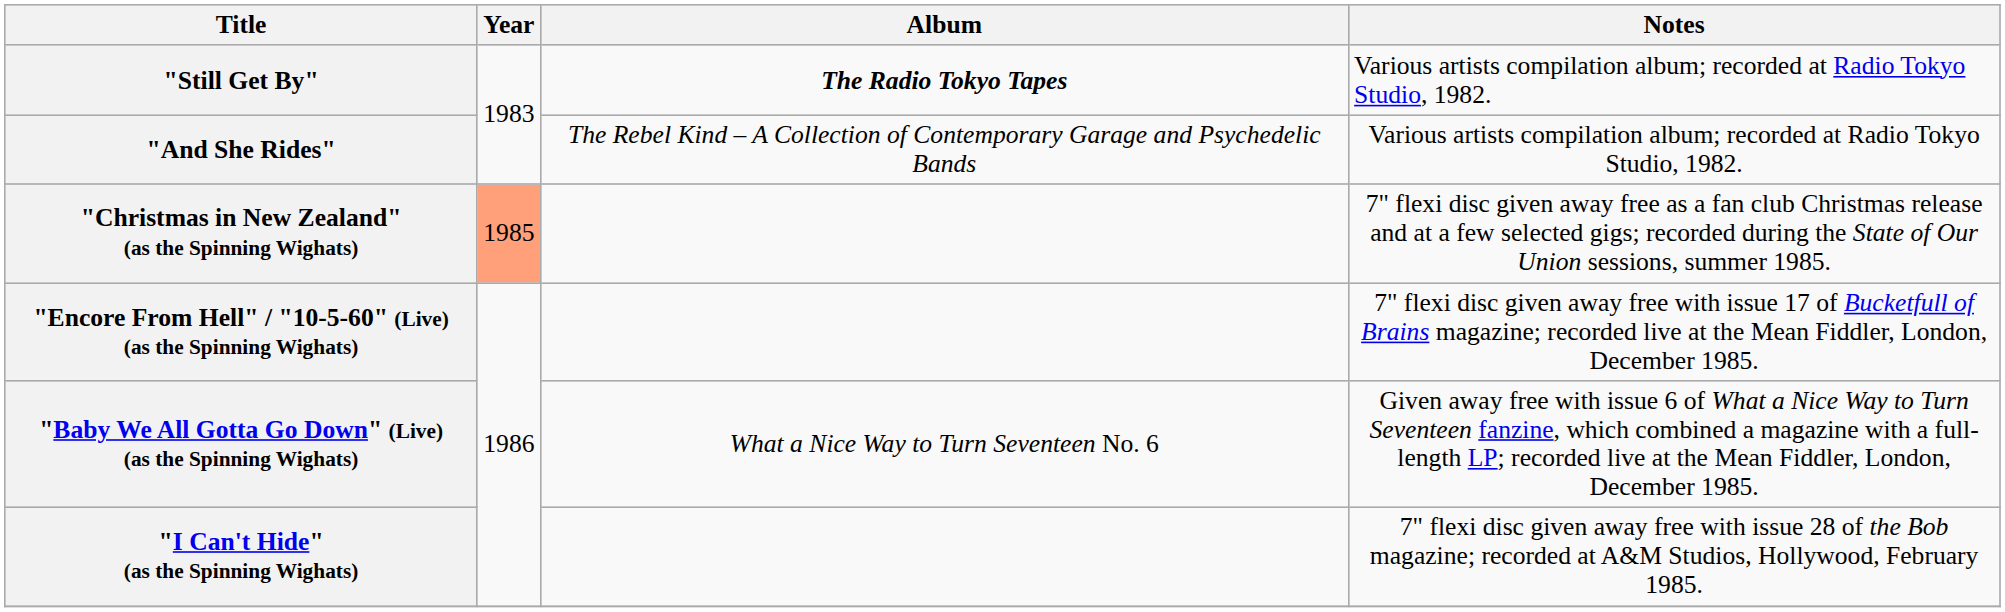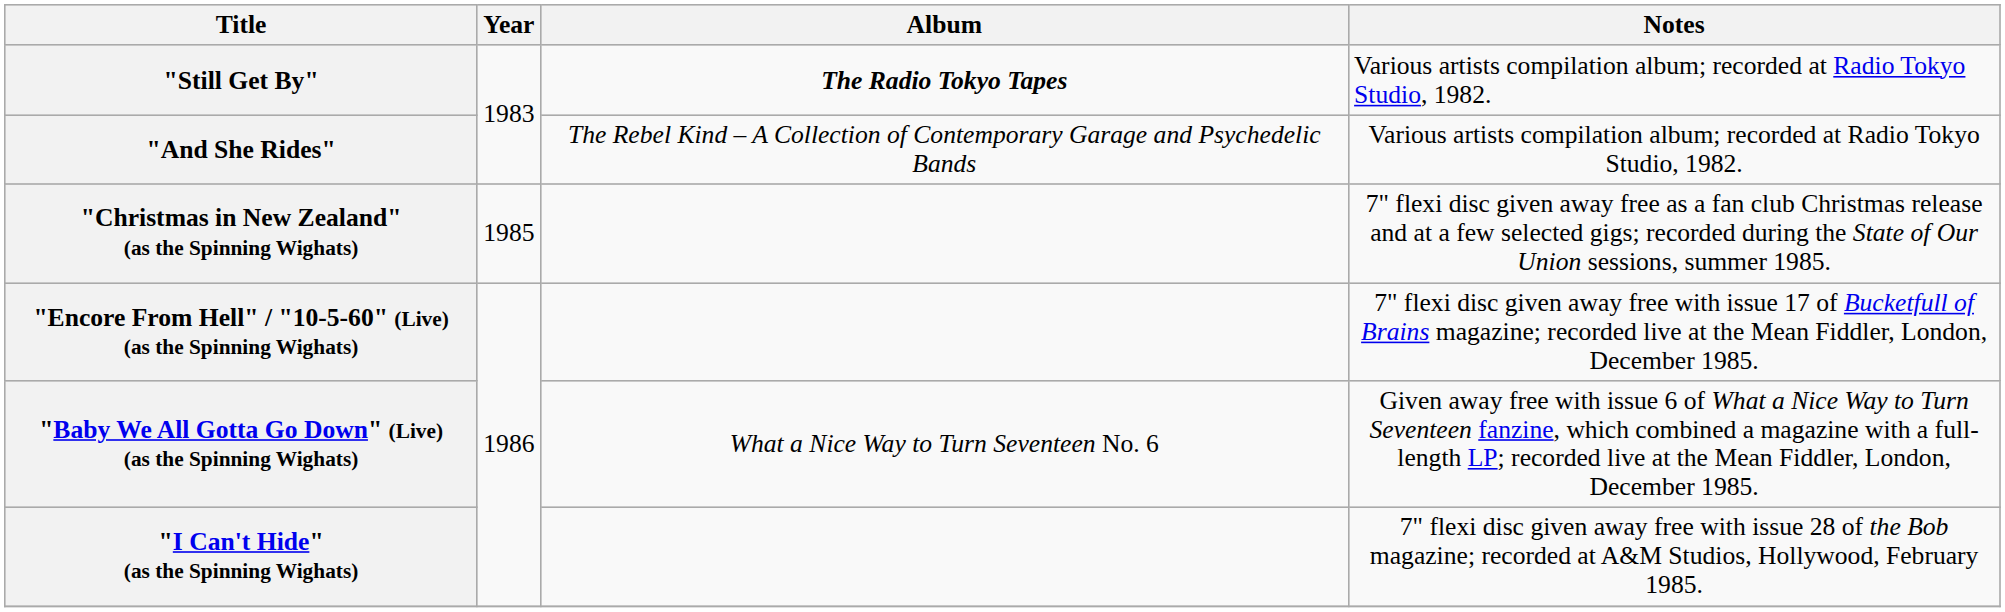(509, 233) lightsalmon background -> (509, 233) no background
